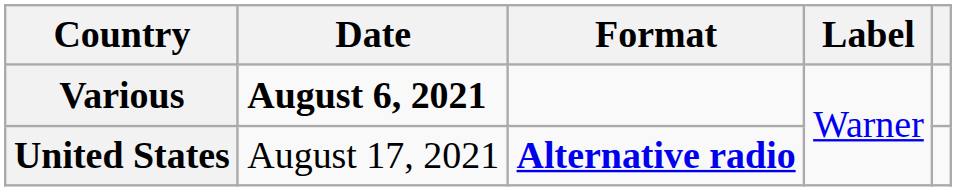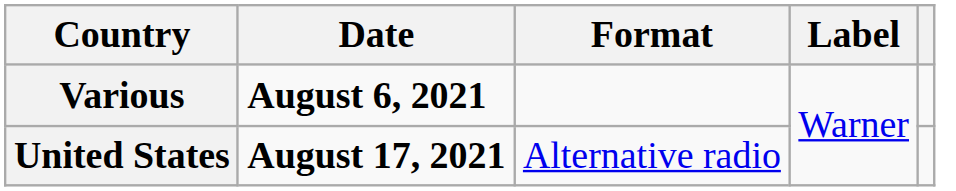(373, 154) normal -> (376, 154) bold
(656, 154) bold -> (652, 154) normal
